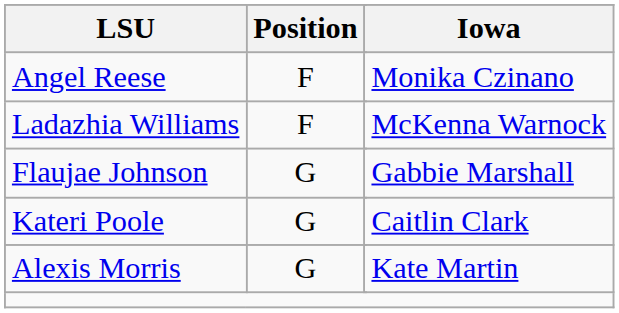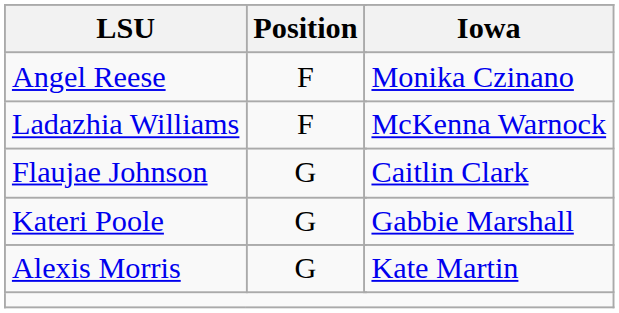(473, 172) Gabbie Marshall -> (450, 172) Caitlin Clark
(450, 220) Caitlin Clark -> (473, 220) Gabbie Marshall
